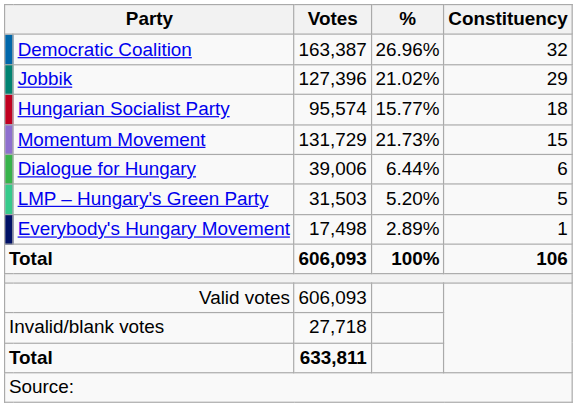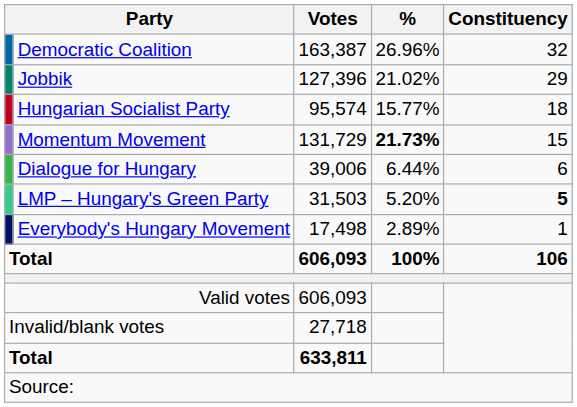(408, 139) normal -> (408, 139) bold
(563, 199) normal -> (563, 199) bold
